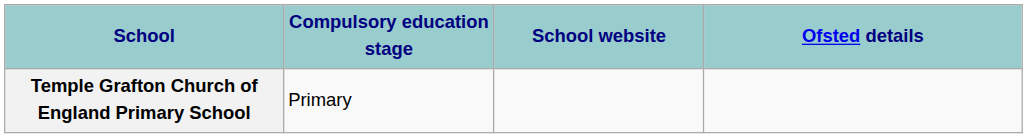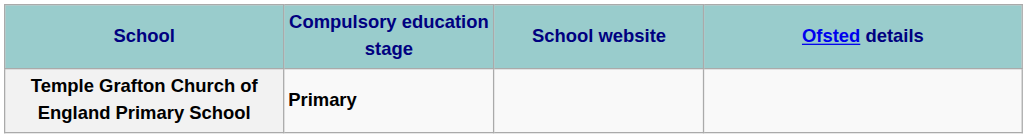(320, 100) normal -> (322, 100) bold
